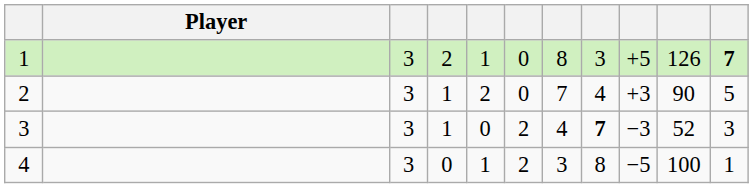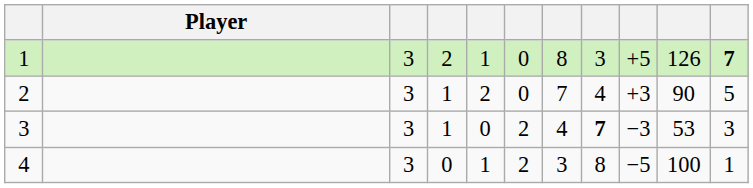(684, 128) 52 -> (684, 128) 53
